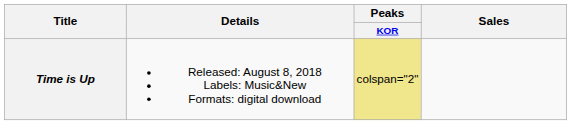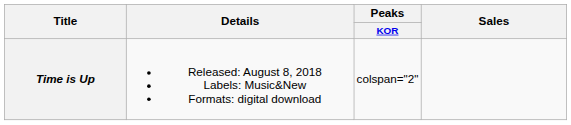(387, 79) khaki background -> (387, 79) no background
